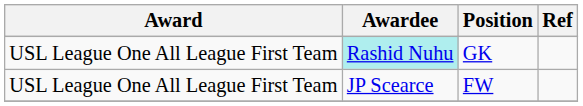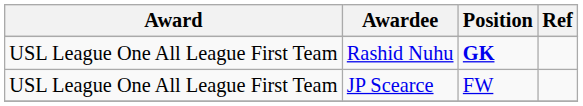(400, 52) paleturquoise background -> (400, 52) no background
(478, 52) normal -> (479, 52) bold
